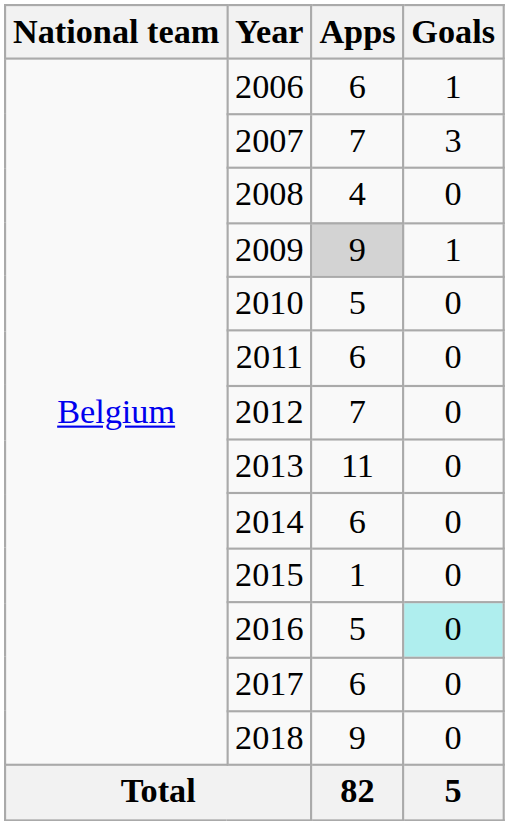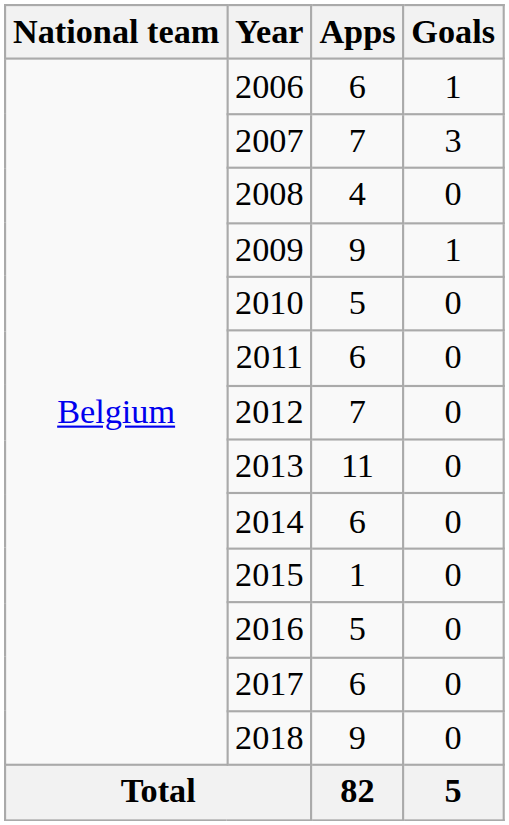(357, 248) lightgrey background -> (357, 248) no background
(453, 628) paleturquoise background -> (453, 628) no background
